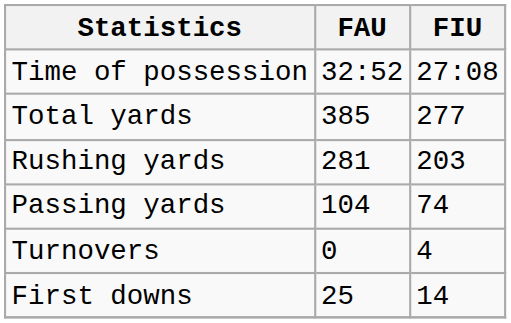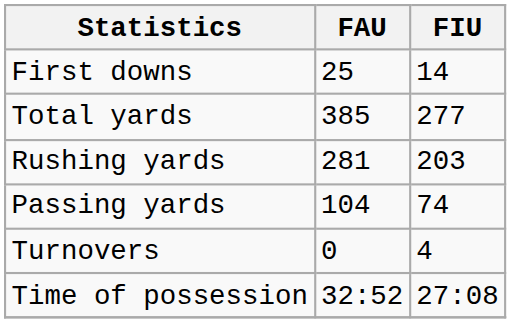rows swapped: (102, 296) <-> (160, 72)
